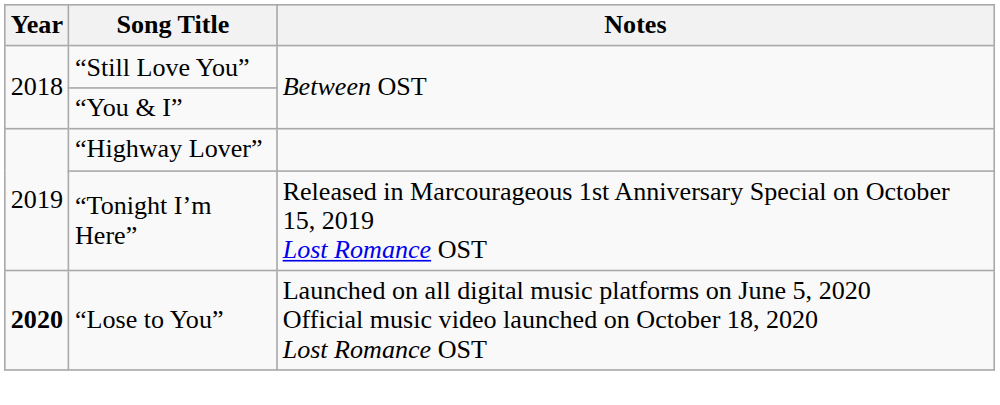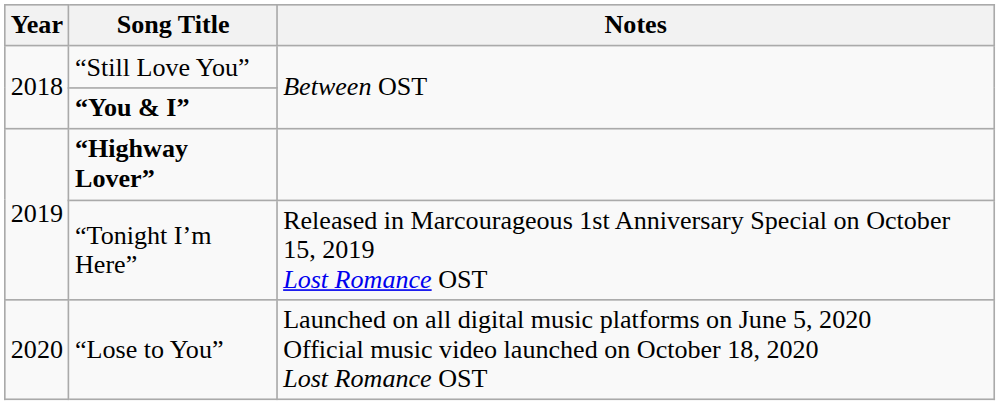(129, 107) normal -> (132, 107) bold
(169, 149) normal -> (132, 163) bold
(37, 320) bold -> (37, 349) normal
